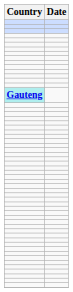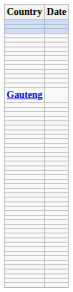(24, 95) paleturquoise background -> (24, 95) no background
